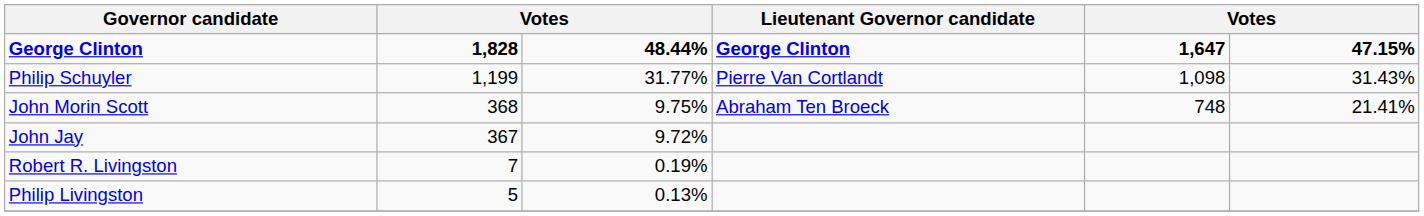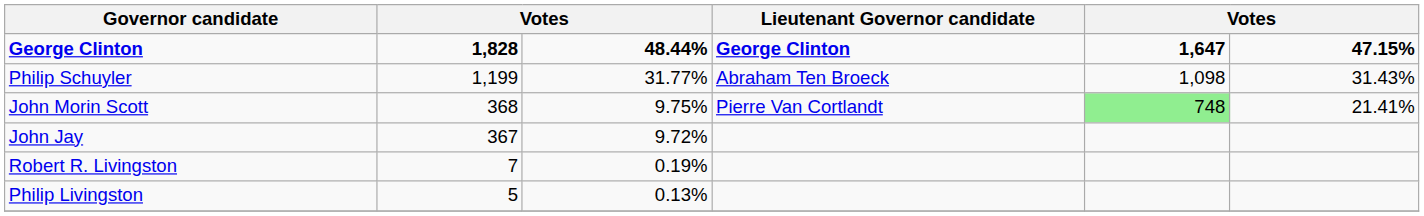(799, 78) Pierre Van Cortlandt -> (803, 78) Abraham Ten Broeck
(803, 107) Abraham Ten Broeck -> (799, 107) Pierre Van Cortlandt
(1210, 107) no background -> (1210, 107) lightgreen background
